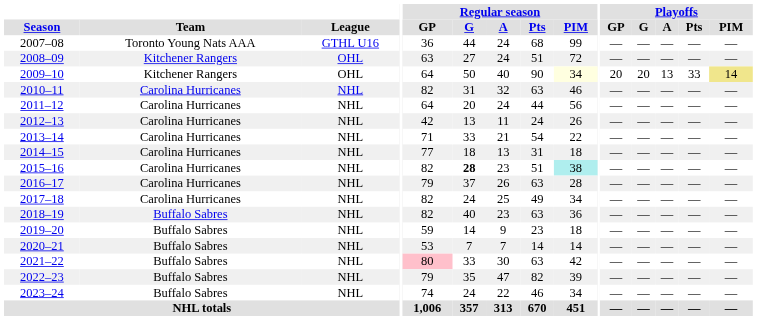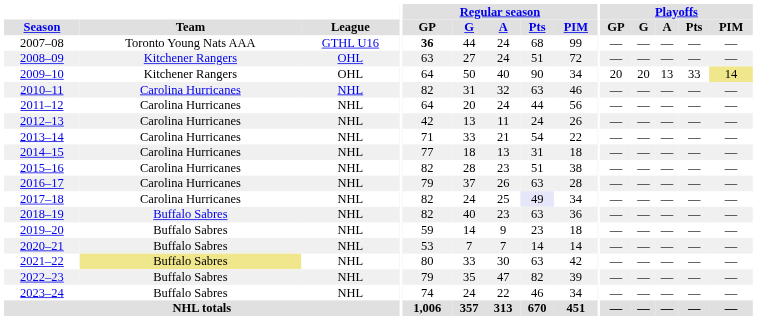(427, 43) normal -> (427, 43) bold
(576, 74) lightyellow background -> (576, 74) no background
(469, 167) bold -> (469, 167) normal
(576, 167) paleturquoise background -> (576, 167) no background
(537, 199) no background -> (537, 199) lavender background
(190, 261) no background -> (190, 261) khaki background
(427, 261) pink background -> (427, 261) no background
